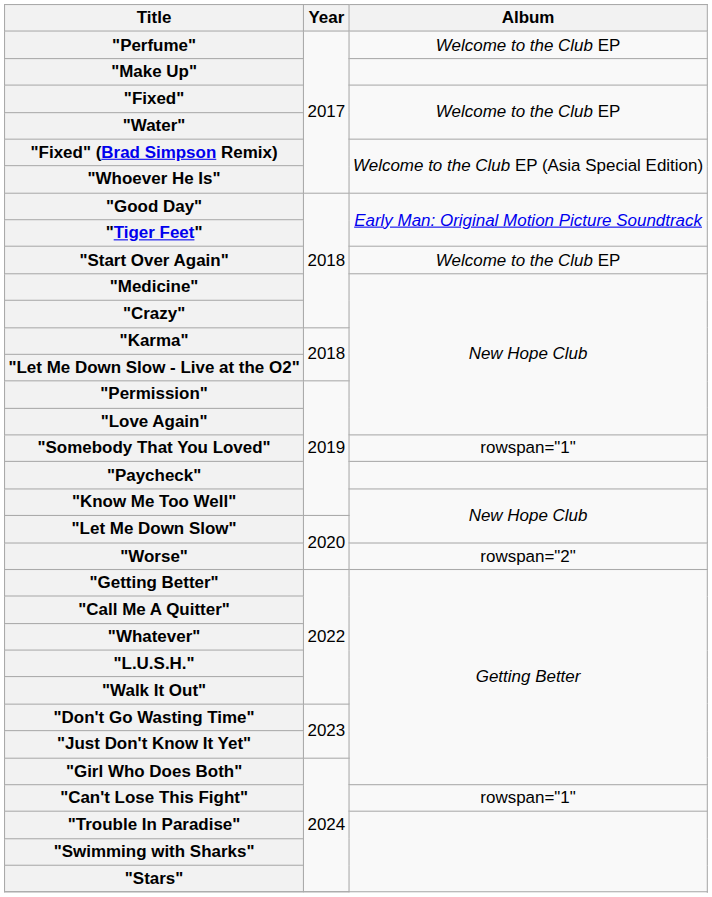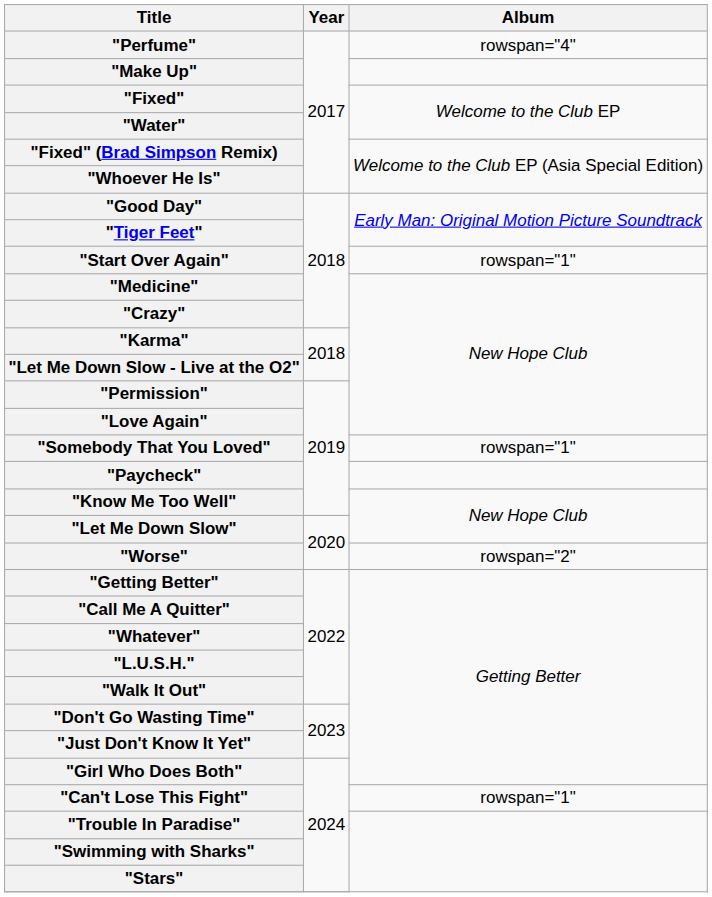(528, 44) Welcome to the Club EP -> (528, 44) rowspan="4"
(528, 260) Welcome to the Club EP -> (528, 260) rowspan="1"
